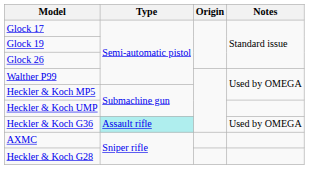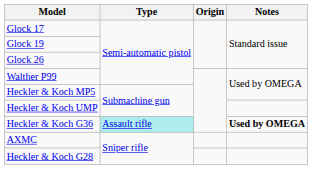(265, 124) normal -> (267, 124) bold
